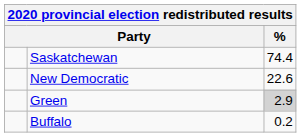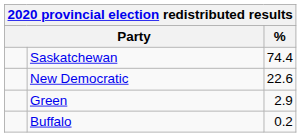(284, 100) lightgrey background -> (284, 100) no background
